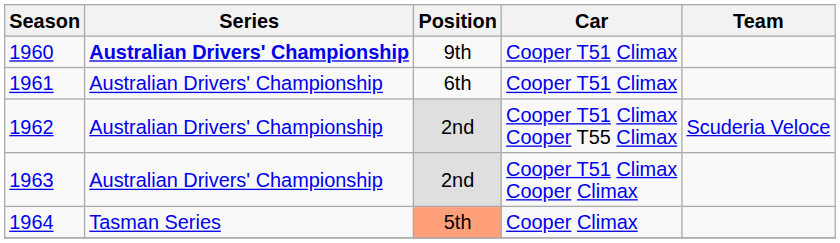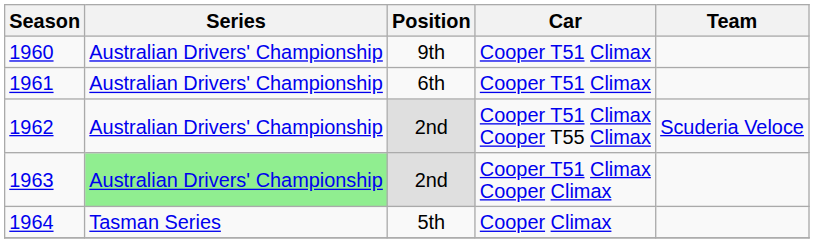(249, 52) bold -> (236, 52) normal
(236, 180) no background -> (236, 180) lightgreen background
(458, 223) lightsalmon background -> (431, 223) no background
